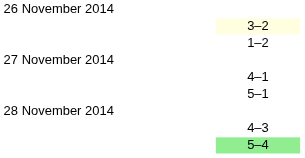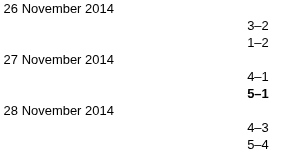(258, 26) lightyellow background -> (258, 26) no background
(258, 94) normal -> (258, 94) bold
(258, 145) lightgreen background -> (258, 145) no background
